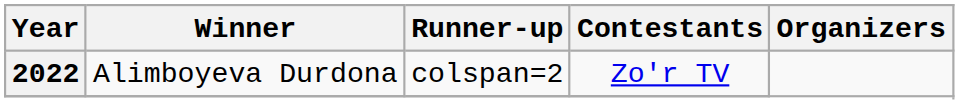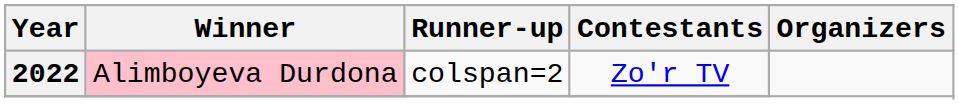(245, 74) no background -> (245, 74) pink background
